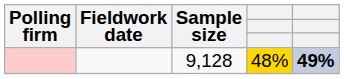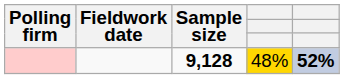(209, 60) normal -> (209, 60) bold
(316, 60) 49% -> (316, 60) 52%
